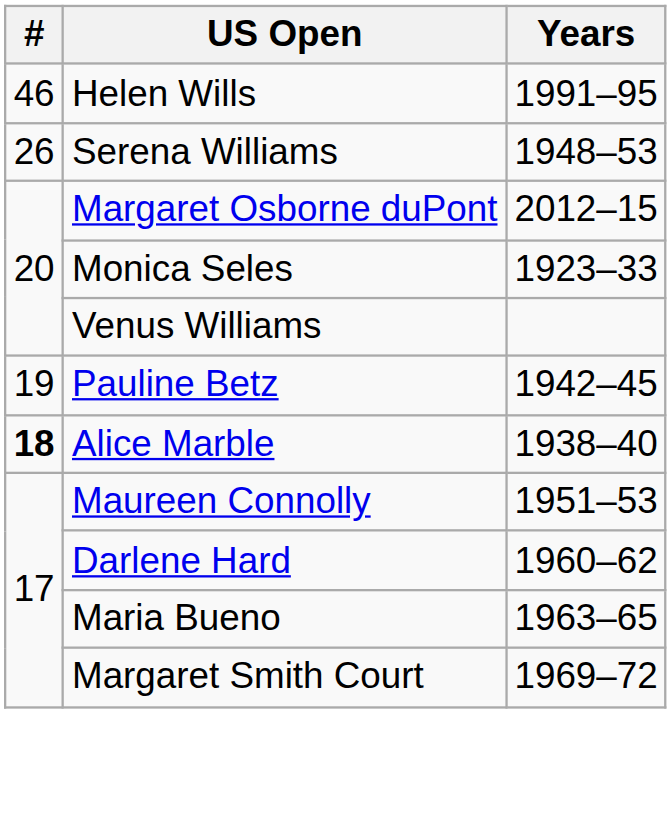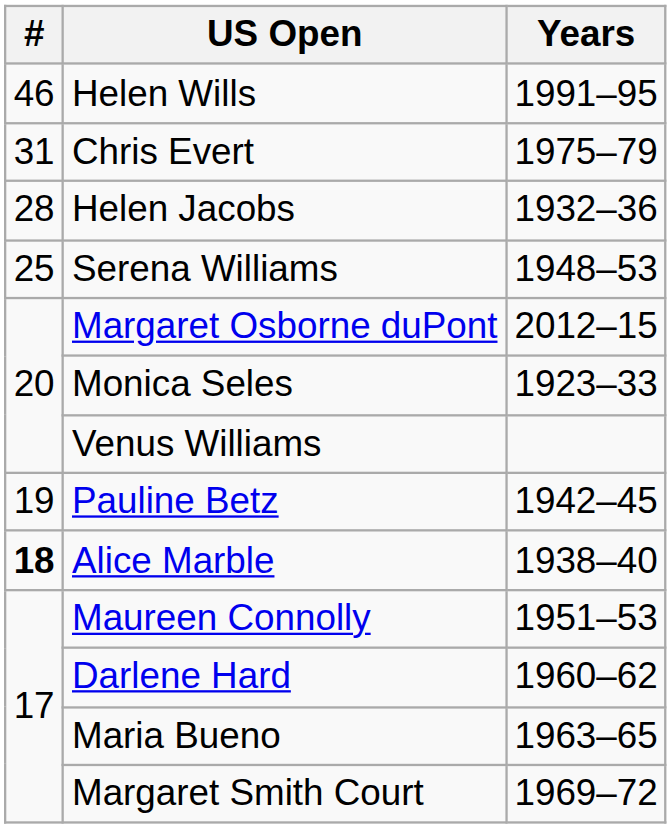+ row: (163, 151)
+ row: (183, 209)
(34, 151) 26 -> (34, 267) 25
